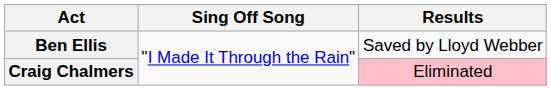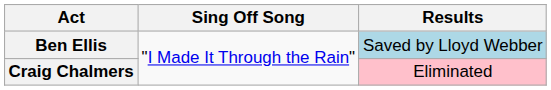(453, 44) no background -> (453, 44) lightblue background
